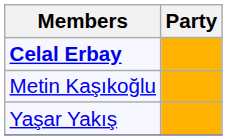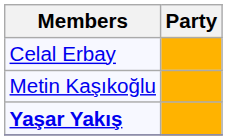(66, 54) bold -> (63, 54) normal
(63, 119) normal -> (66, 119) bold
